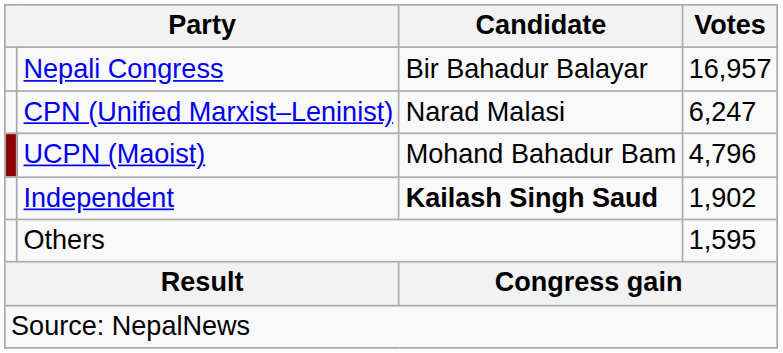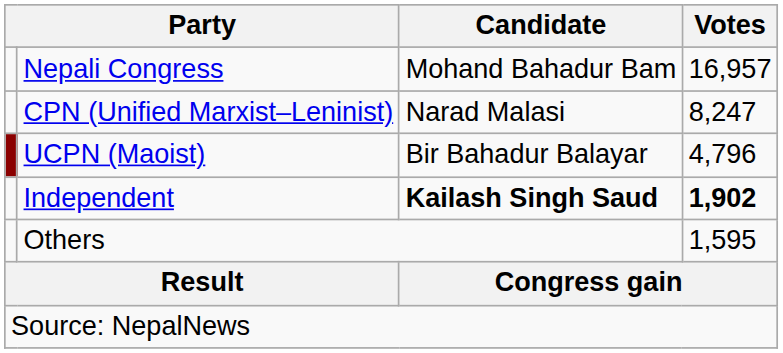(527, 68) Bir Bahadur Balayar -> (541, 68) Mohand Bahadur Bam
(723, 111) 6,247 -> (723, 111) 8,247
(541, 154) Mohand Bahadur Bam -> (527, 154) Bir Bahadur Balayar
(723, 197) normal -> (723, 197) bold
